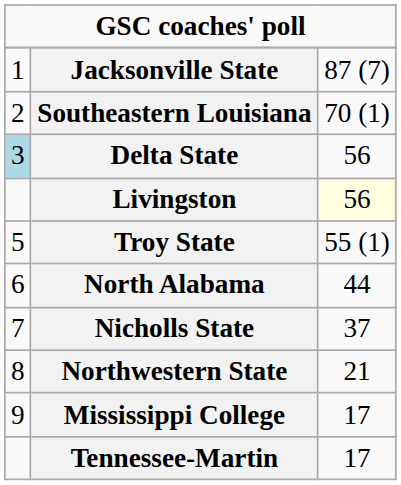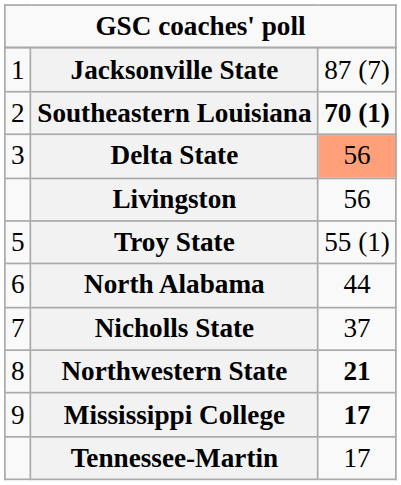(357, 112) normal -> (357, 112) bold
(18, 155) lightblue background -> (18, 155) no background
(357, 155) no background -> (357, 155) lightsalmon background
(357, 198) lightyellow background -> (357, 198) no background
(357, 371) normal -> (357, 371) bold
(357, 414) normal -> (357, 414) bold
